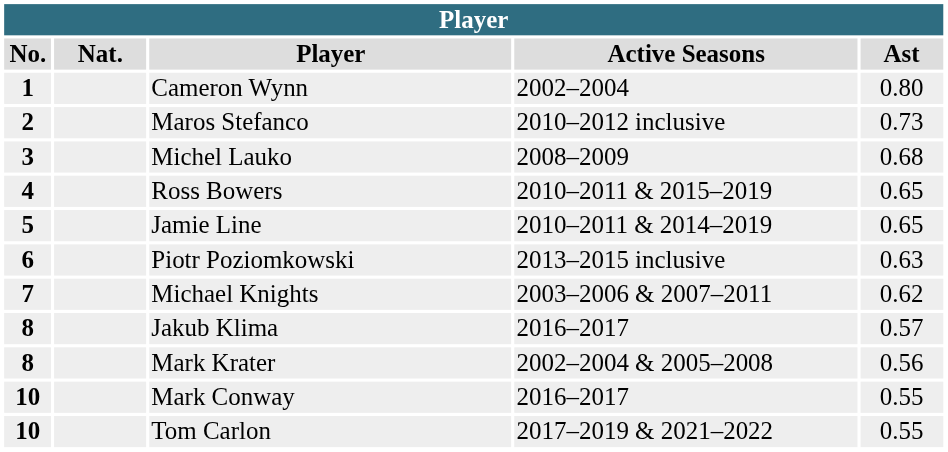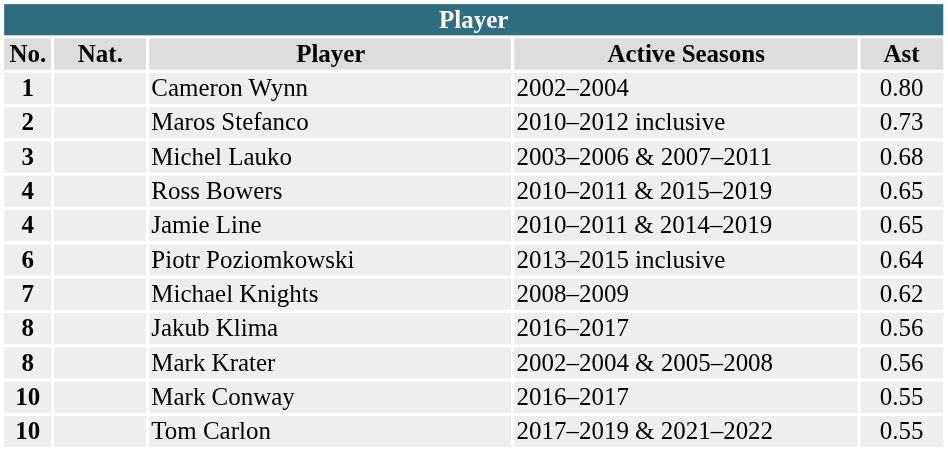(573, 156) 2008–2009 -> (644, 156) 2003–2006 & 2007–2011
(28, 225) 5 -> (28, 225) 4
(902, 259) 0.63 -> (902, 259) 0.64
(644, 293) 2003–2006 & 2007–2011 -> (573, 293) 2008–2009
(902, 328) 0.57 -> (902, 328) 0.56
